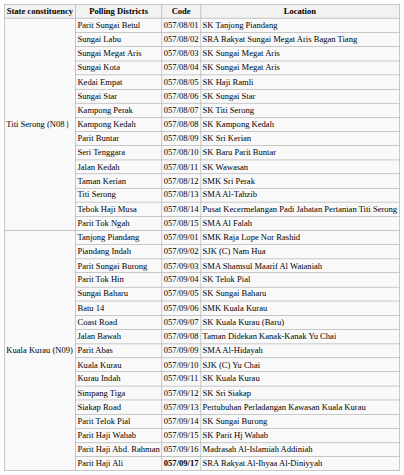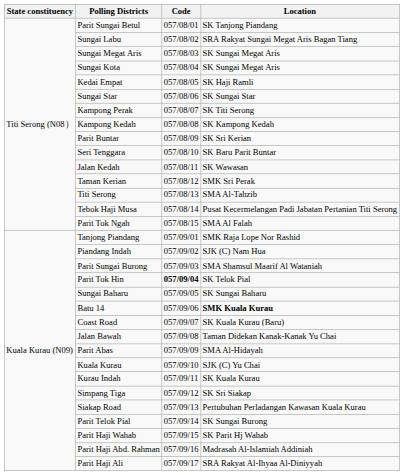(181, 279) normal -> (181, 279) bold
(235, 308) normal -> (238, 308) bold
(181, 463) bold -> (181, 463) normal
